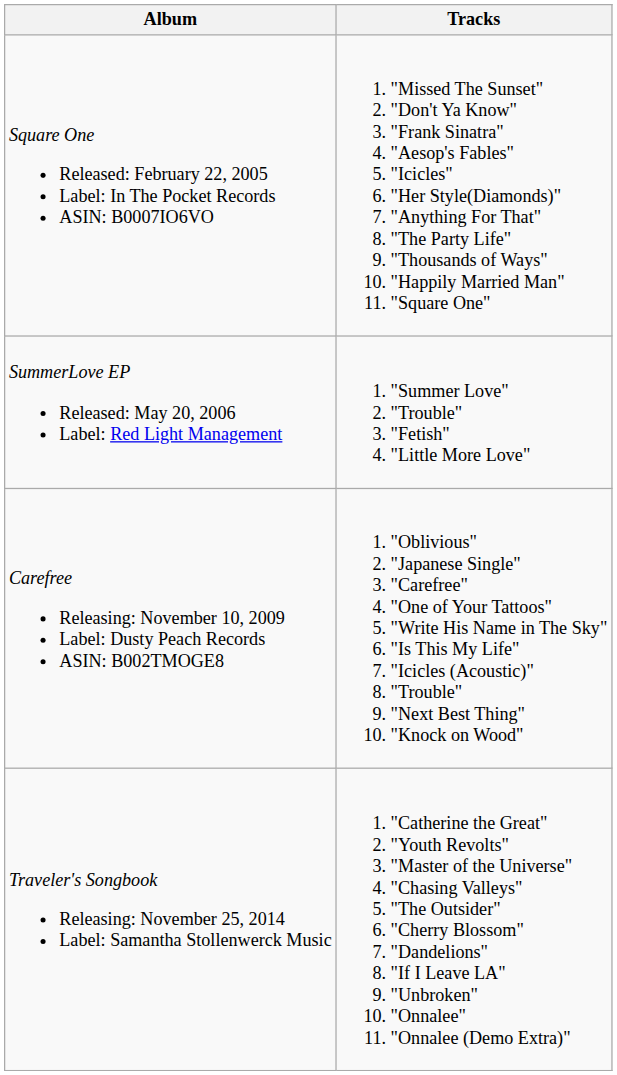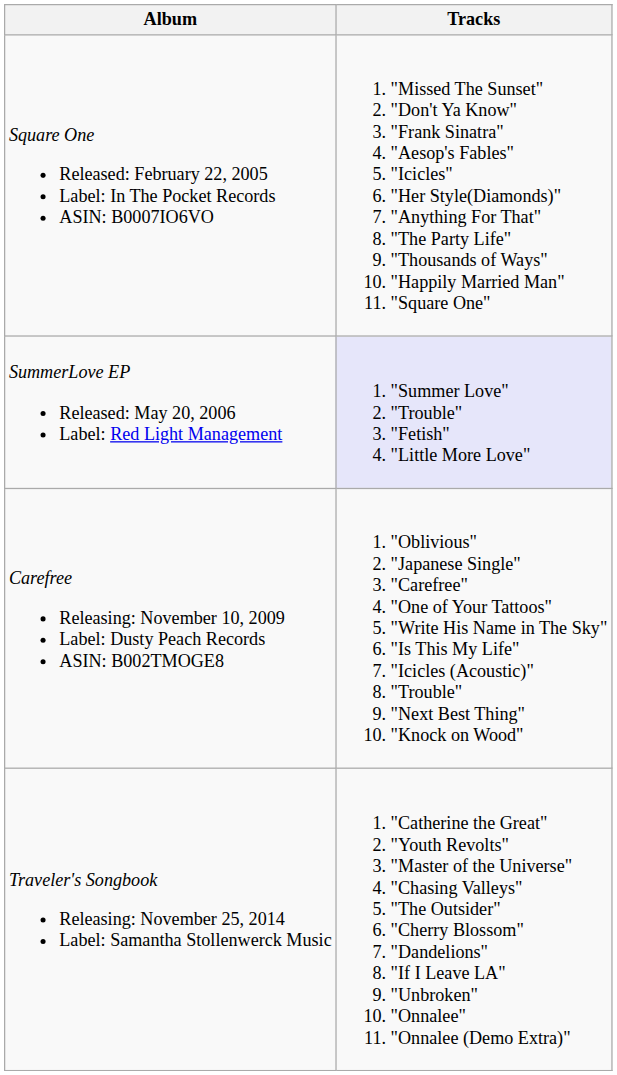(474, 423) no background -> (474, 423) lavender background
